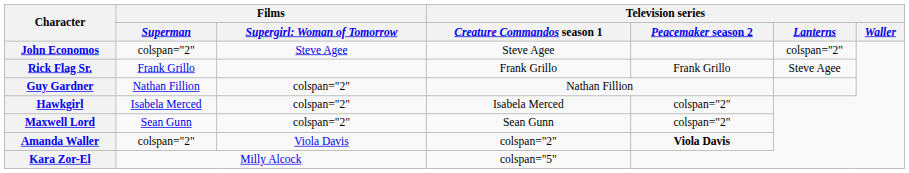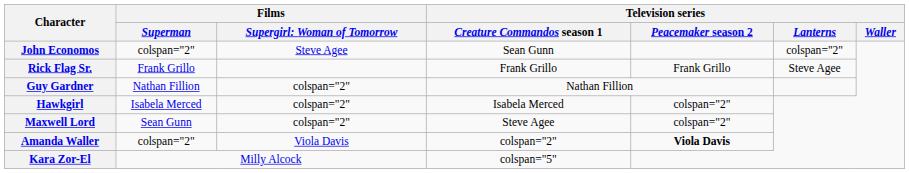(528, 50) Steve Agee -> (528, 50) Sean Gunn
(528, 123) Sean Gunn -> (528, 123) Steve Agee
